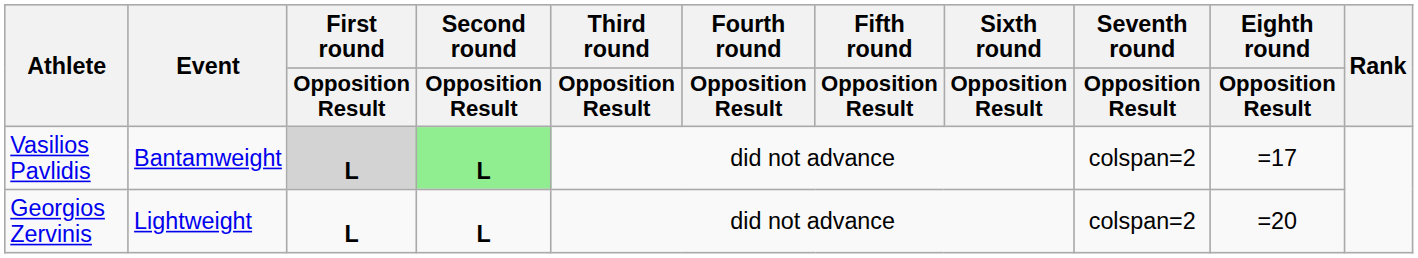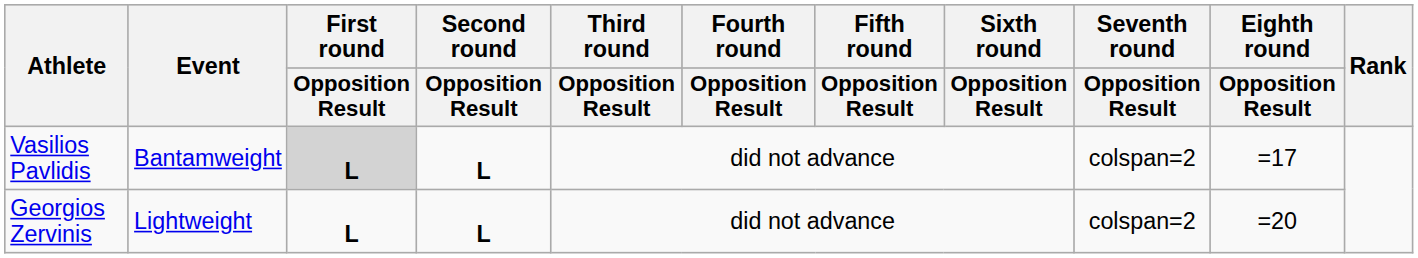(484, 171) lightgreen background -> (484, 171) no background
